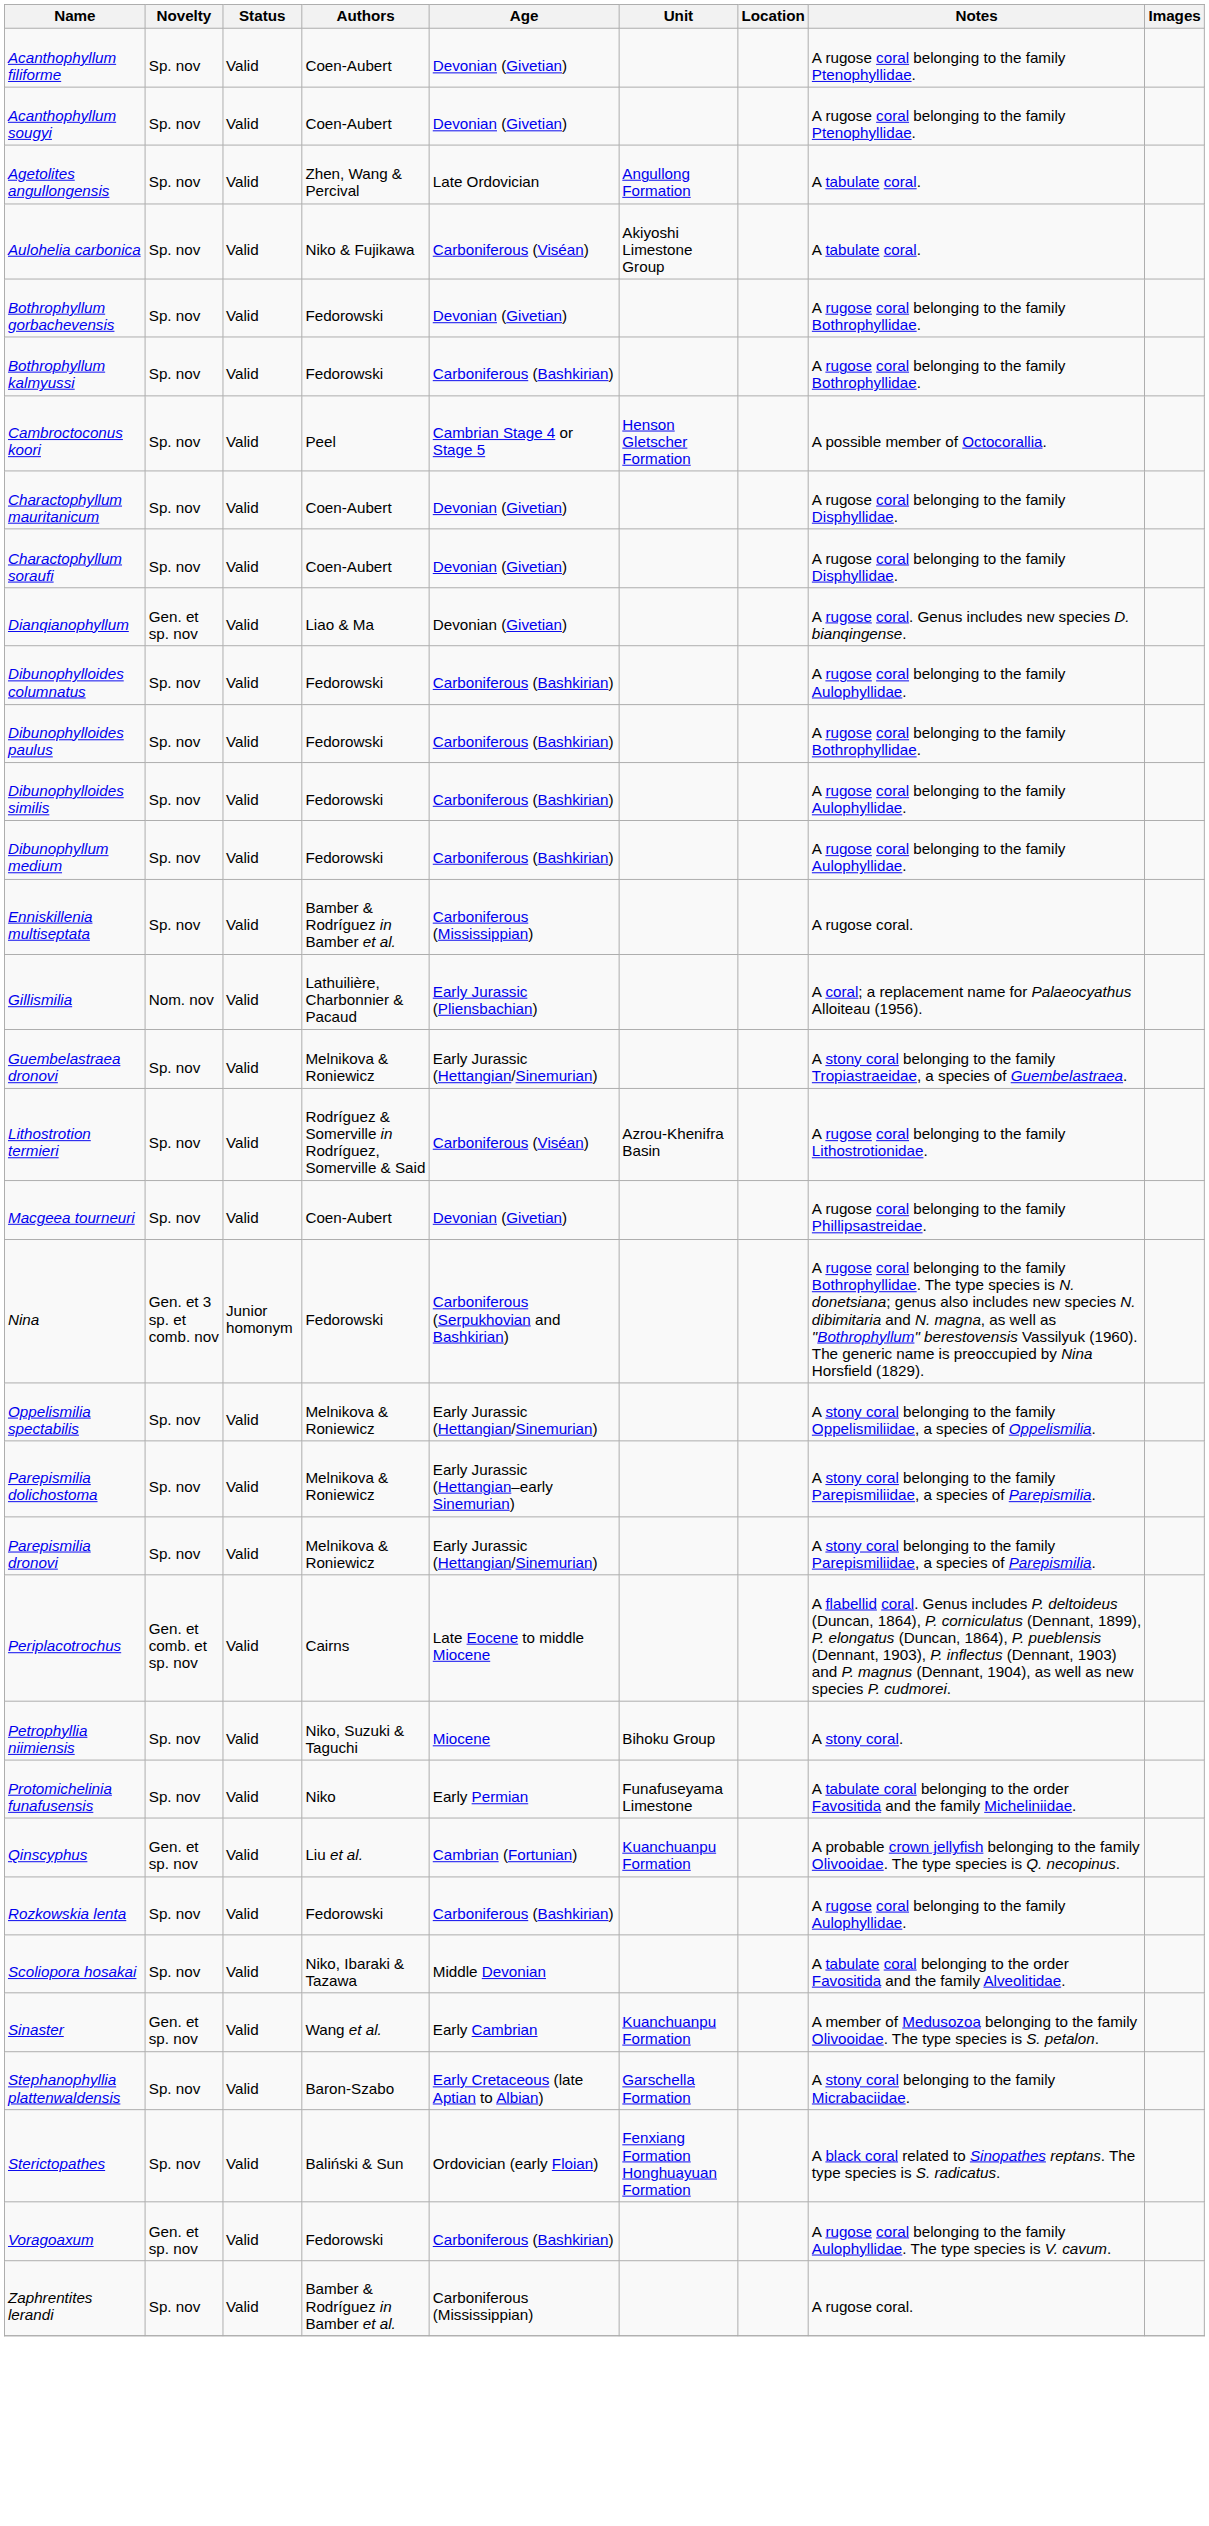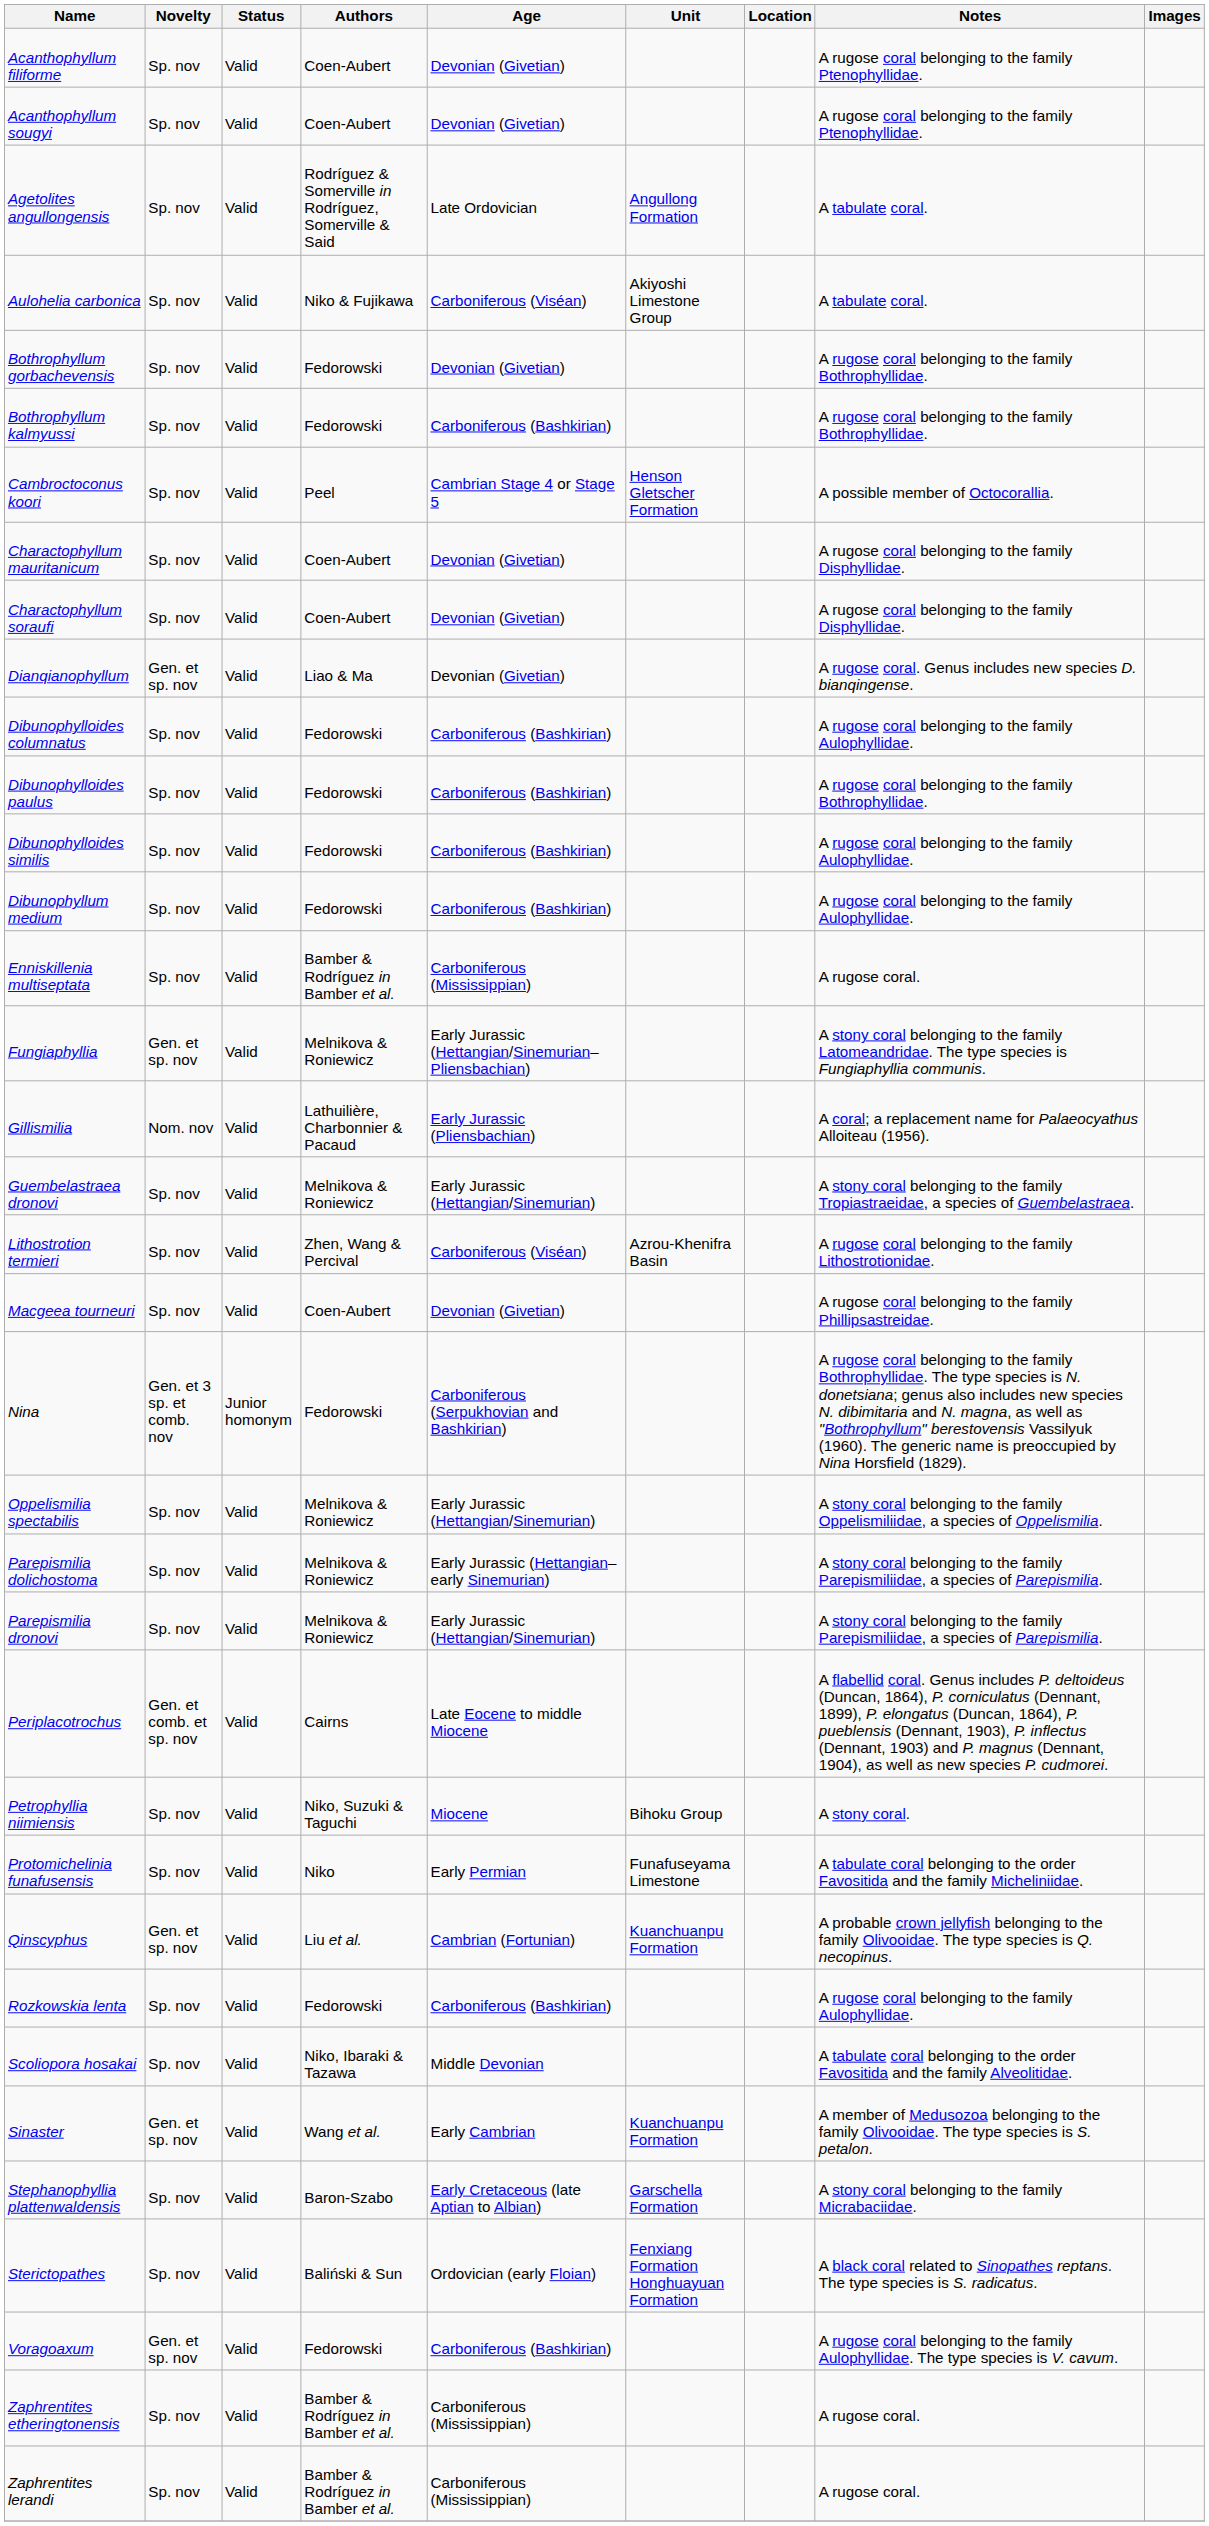(354, 182) Zhen, Wang & Percival -> (348, 208) Rodríguez & Somerville in Rodríguez, Somerville & Said
+ row: (53, 1052)
(365, 1143) Rodríguez & Somerville in Rodríguez, Somerville & Said -> (353, 1252) Zhen, Wang & Percival
+ row: (64, 2416)
